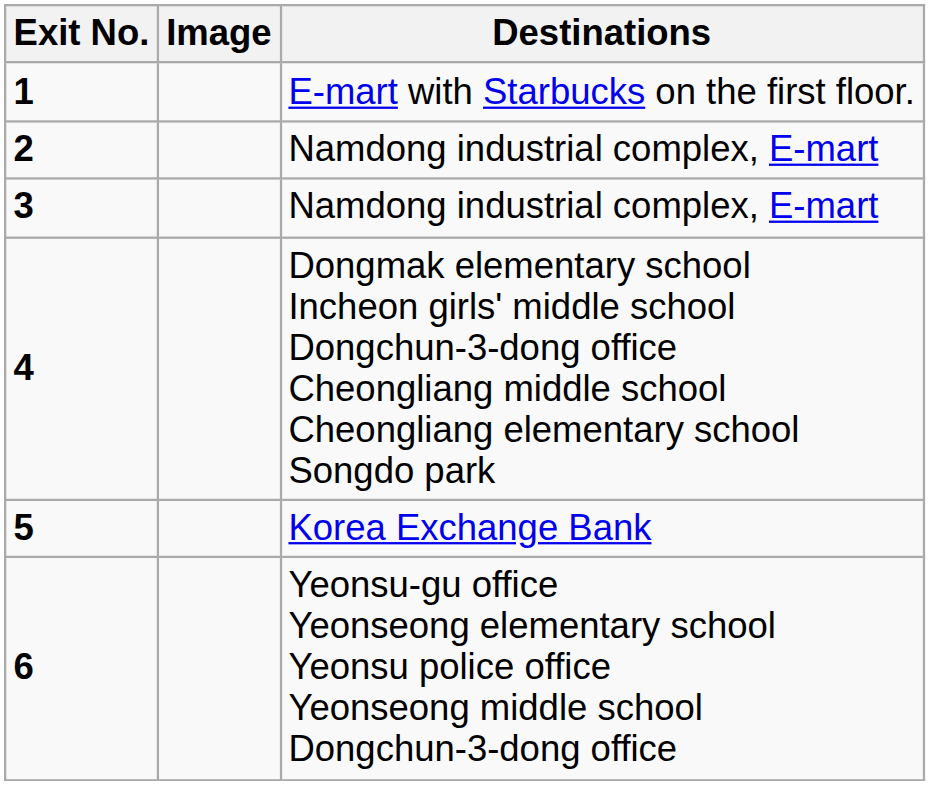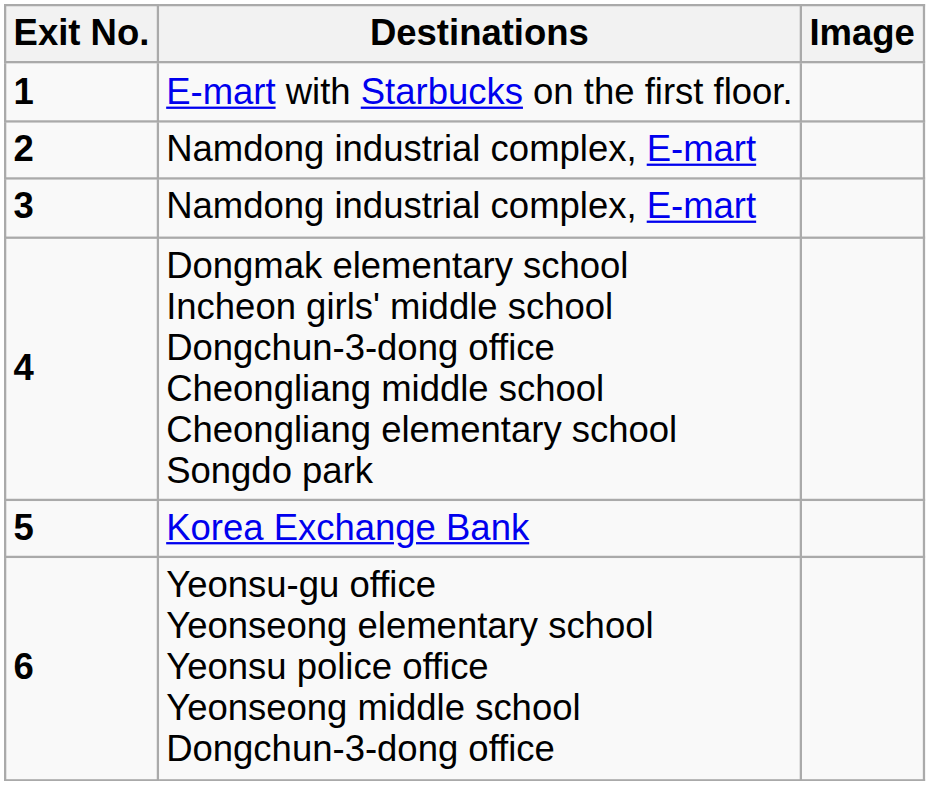columns swapped: (219, 33) <-> (602, 33)
